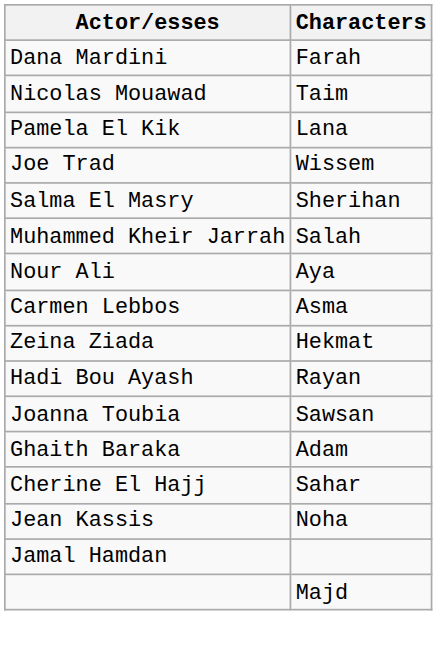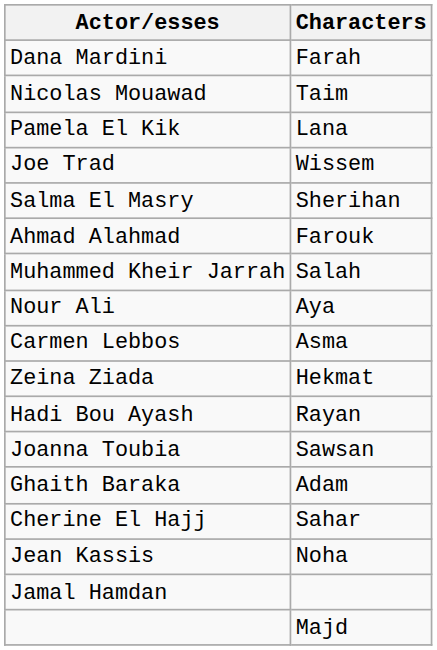+ row: (95, 236)
